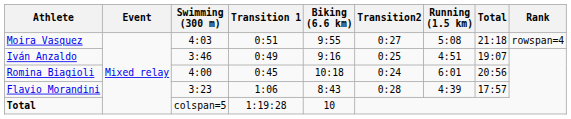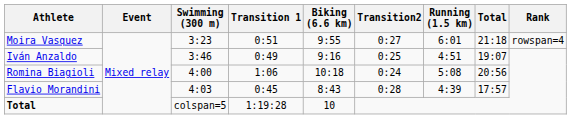(200, 40) 4:03 -> (200, 40) 3:23
(450, 40) 5:08 -> (450, 40) 6:01
(266, 73) 0:45 -> (266, 73) 1:06
(450, 73) 6:01 -> (450, 73) 5:08
(200, 89) 3:23 -> (200, 89) 4:03
(266, 89) 1:06 -> (266, 89) 0:45
